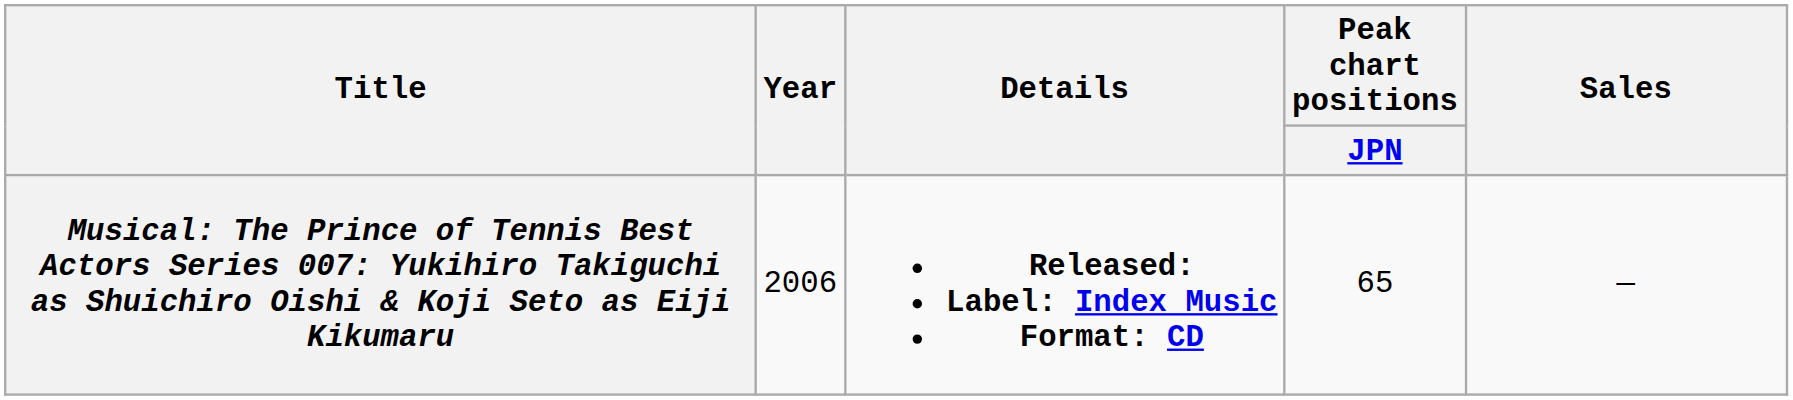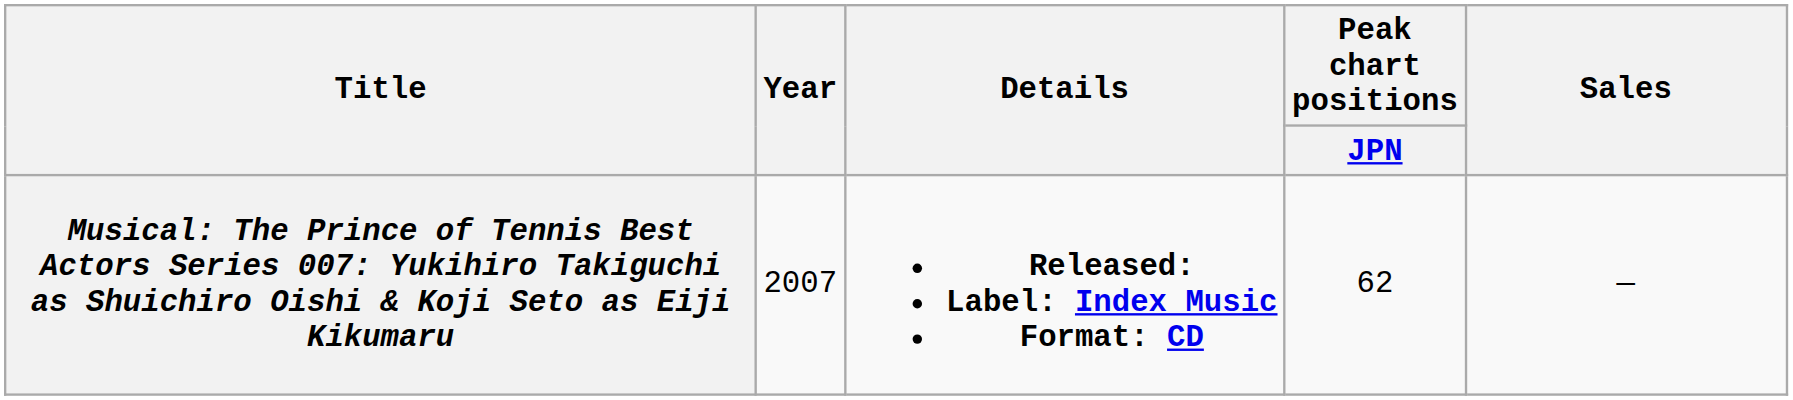(800, 285) 2006 -> (800, 285) 2007
(1375, 285) 65 -> (1375, 285) 62
